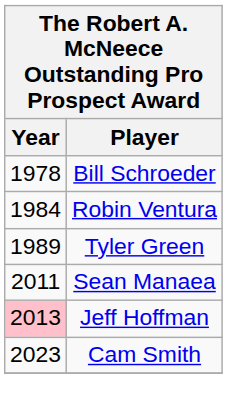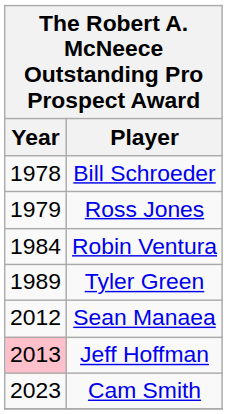+ row: (144, 209)
(36, 282) 2011 -> (36, 318) 2012
